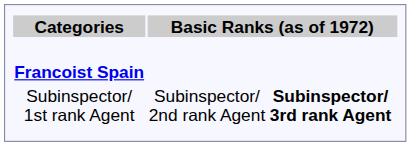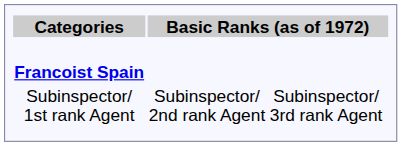(331, 105) bold -> (326, 105) normal
